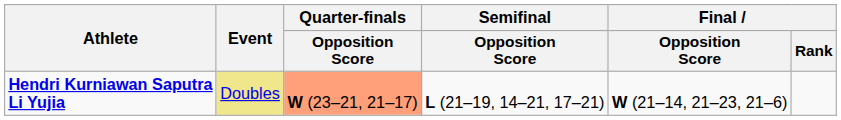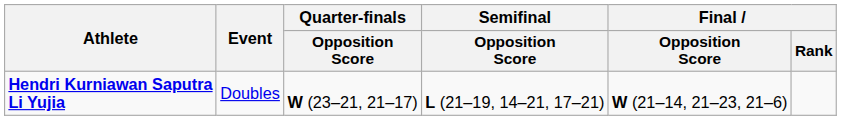(250, 94) khaki background -> (250, 94) no background
(353, 103) lightsalmon background -> (353, 103) no background
